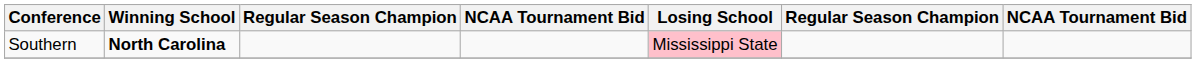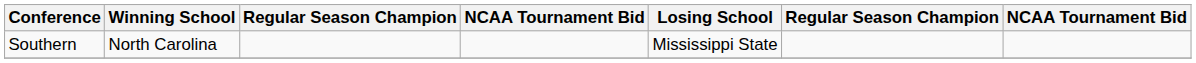(167, 44) bold -> (163, 44) normal
(715, 44) pink background -> (715, 44) no background
